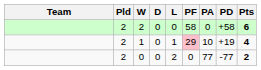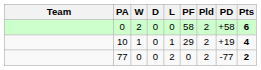columns swapped: (123, 12) <-> (208, 12)
(191, 42) pink background -> (188, 42) no background
